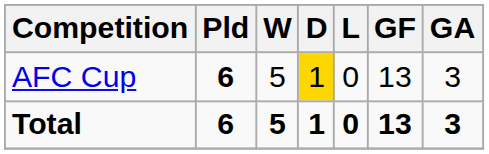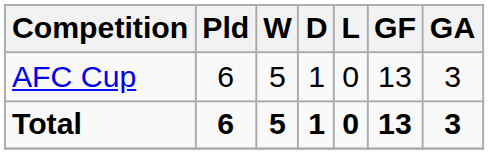(226, 76) bold -> (226, 76) normal
(317, 76) gold background -> (317, 76) no background
